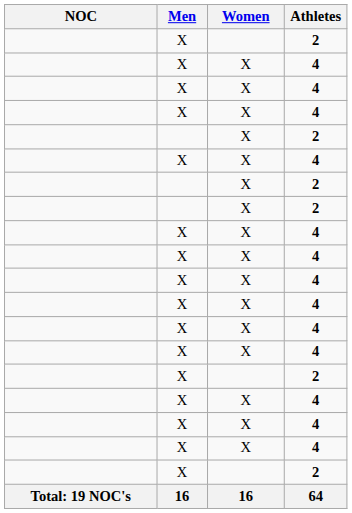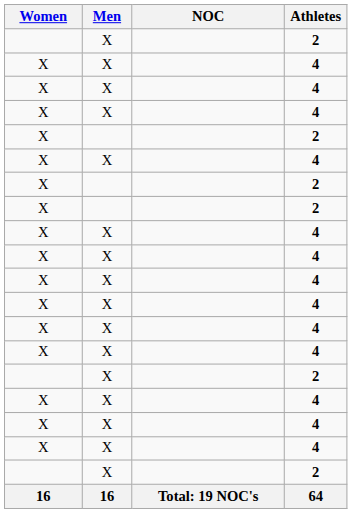columns swapped: (81, 16) <-> (246, 16)
